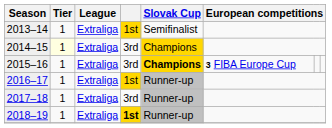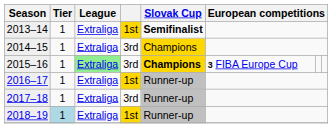(170, 30) normal -> (173, 30) bold
(63, 47) lightyellow background -> (63, 47) no background
(98, 64) no background -> (98, 64) lightgreen background
(63, 115) no background -> (63, 115) lightblue background
(131, 115) bold -> (131, 115) normal
